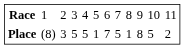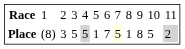(85, 33) no background -> (85, 33) lightgrey background
(118, 33) no background -> (118, 33) lightyellow background
(168, 33) no background -> (168, 33) lightgrey background
